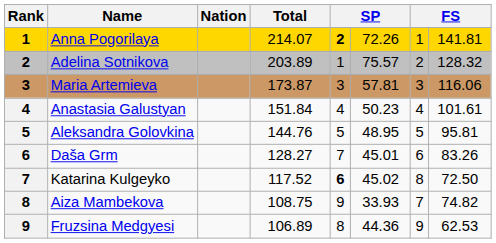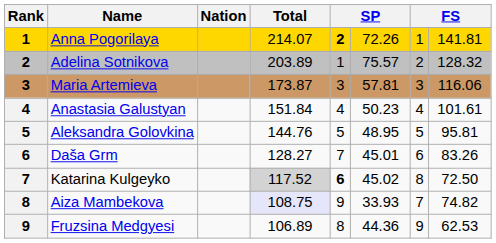(290, 179) no background -> (290, 179) lightgrey background
(290, 202) no background -> (290, 202) lavender background
